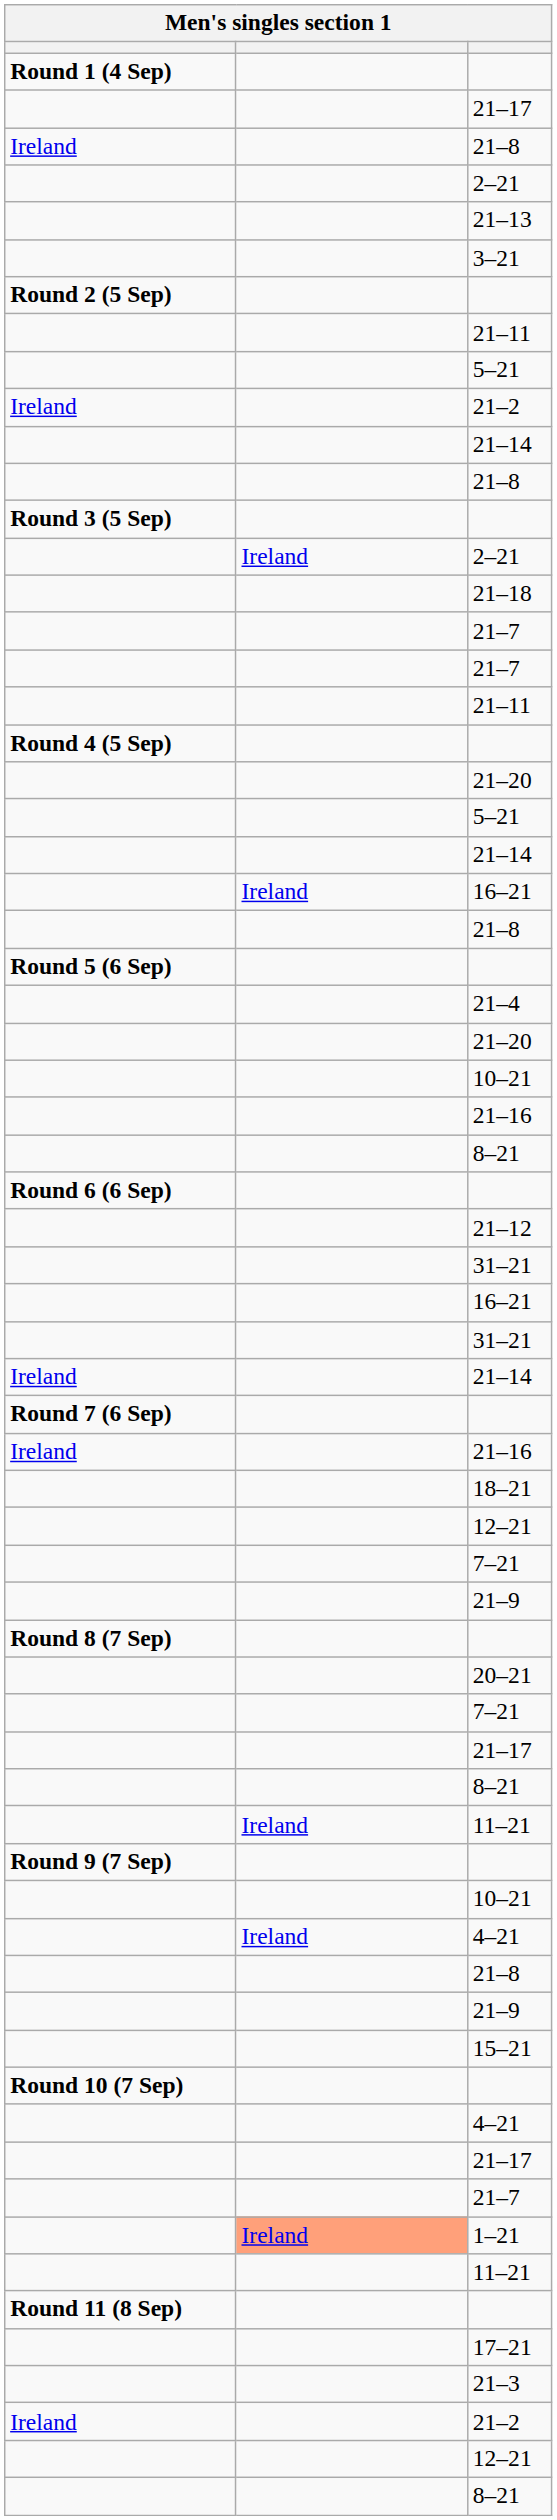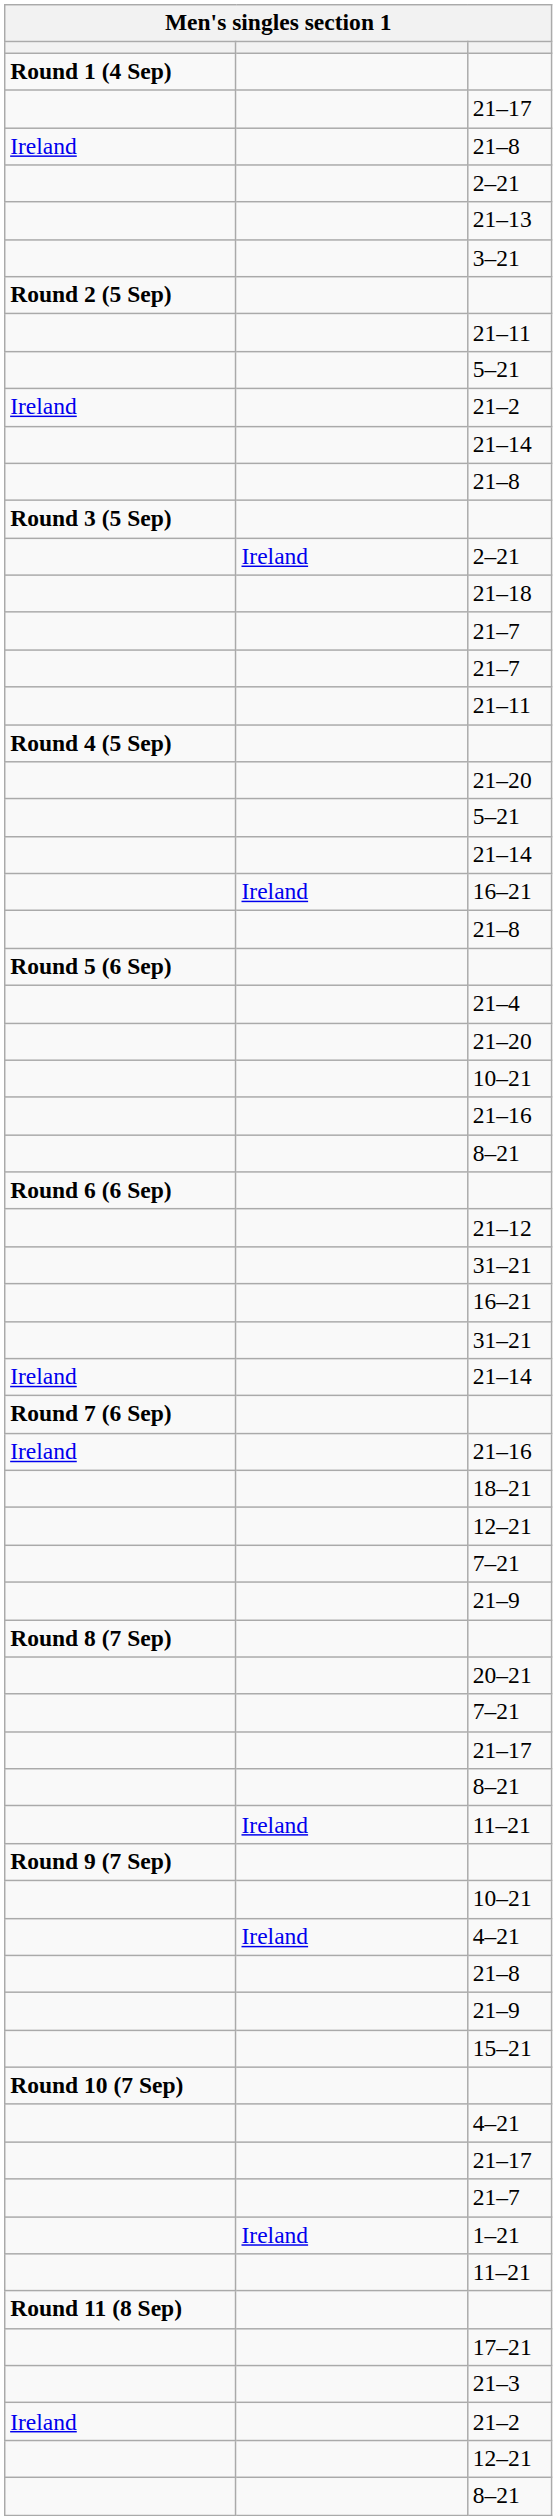(275, 2234) lightsalmon background -> (275, 2234) no background
